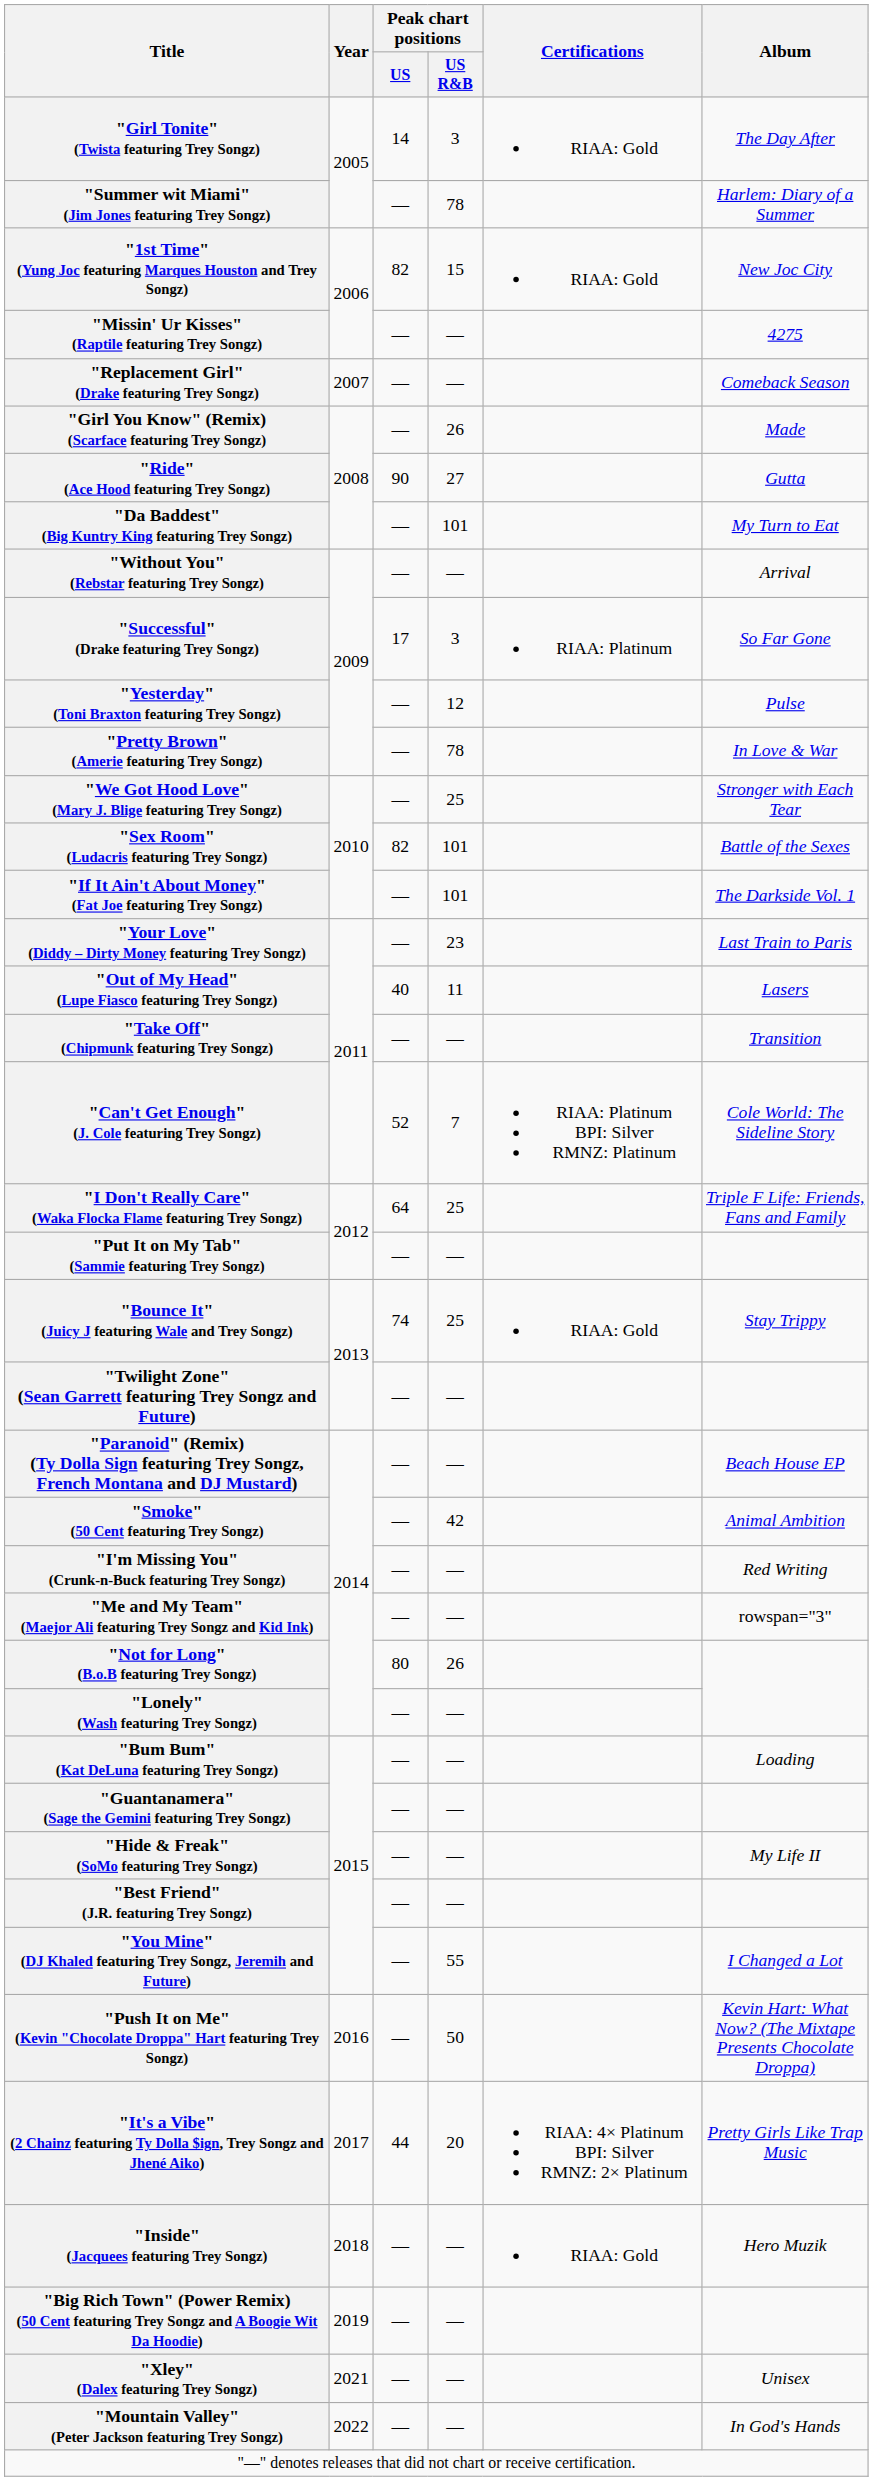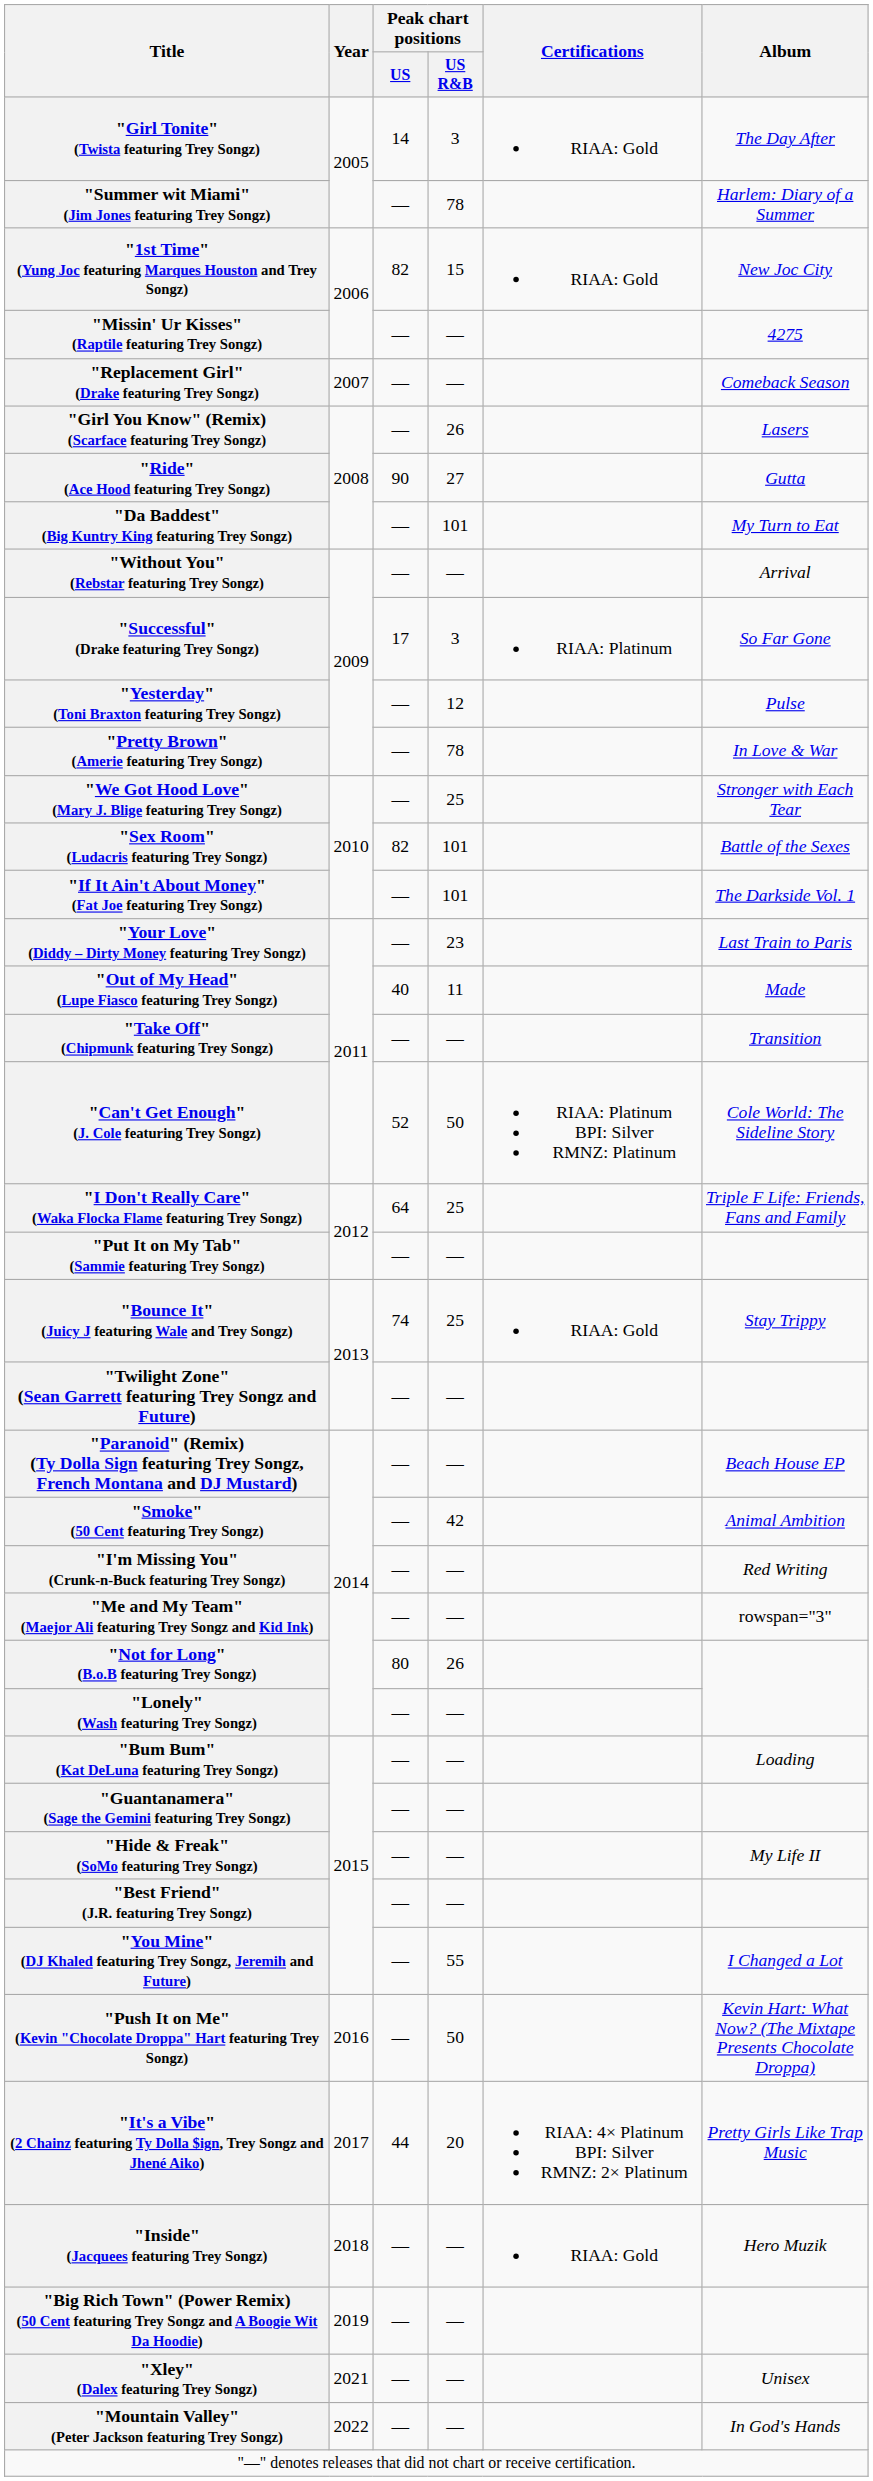(785, 429) Made -> (785, 429) Lasers
(785, 989) Lasers -> (785, 989) Made
(455, 1122) 7 -> (455, 1122) 50
